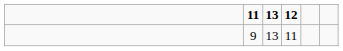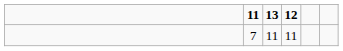(253, 35) 9 -> (253, 35) 7
(272, 35) 13 -> (272, 35) 11
